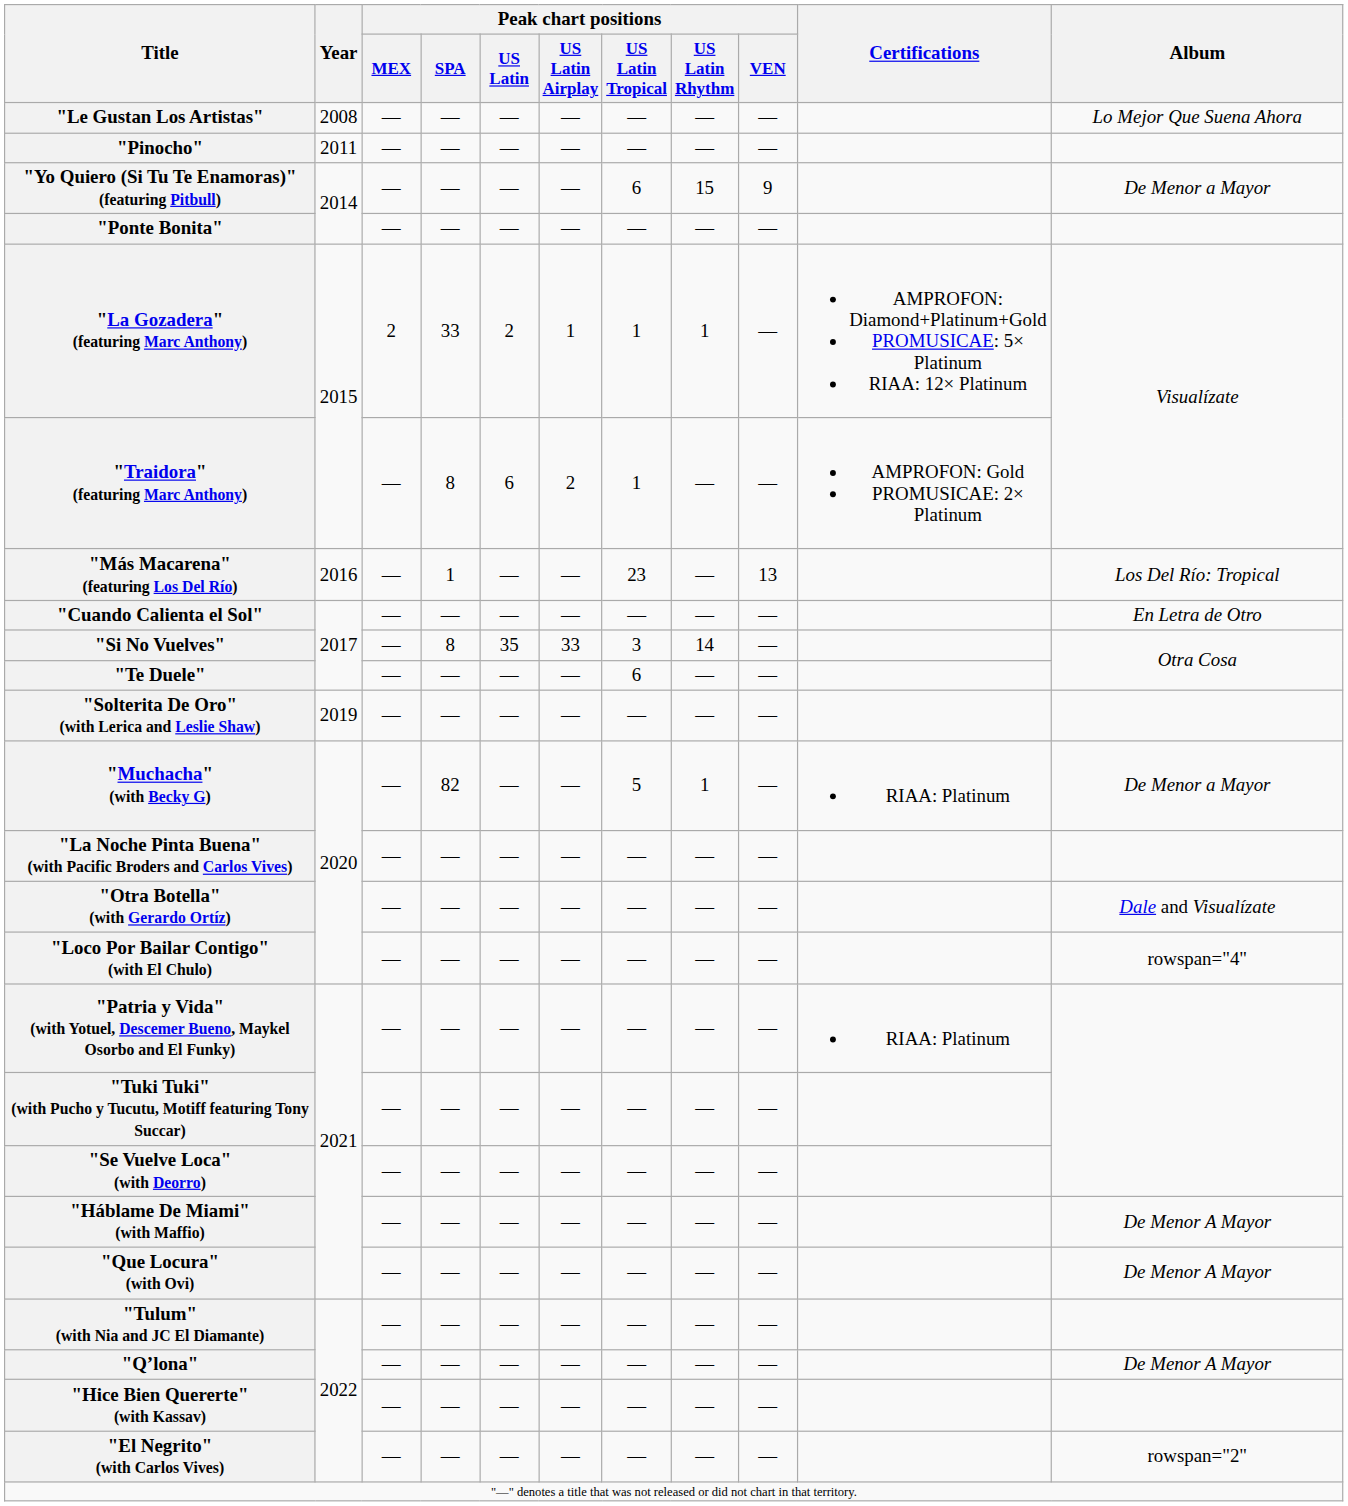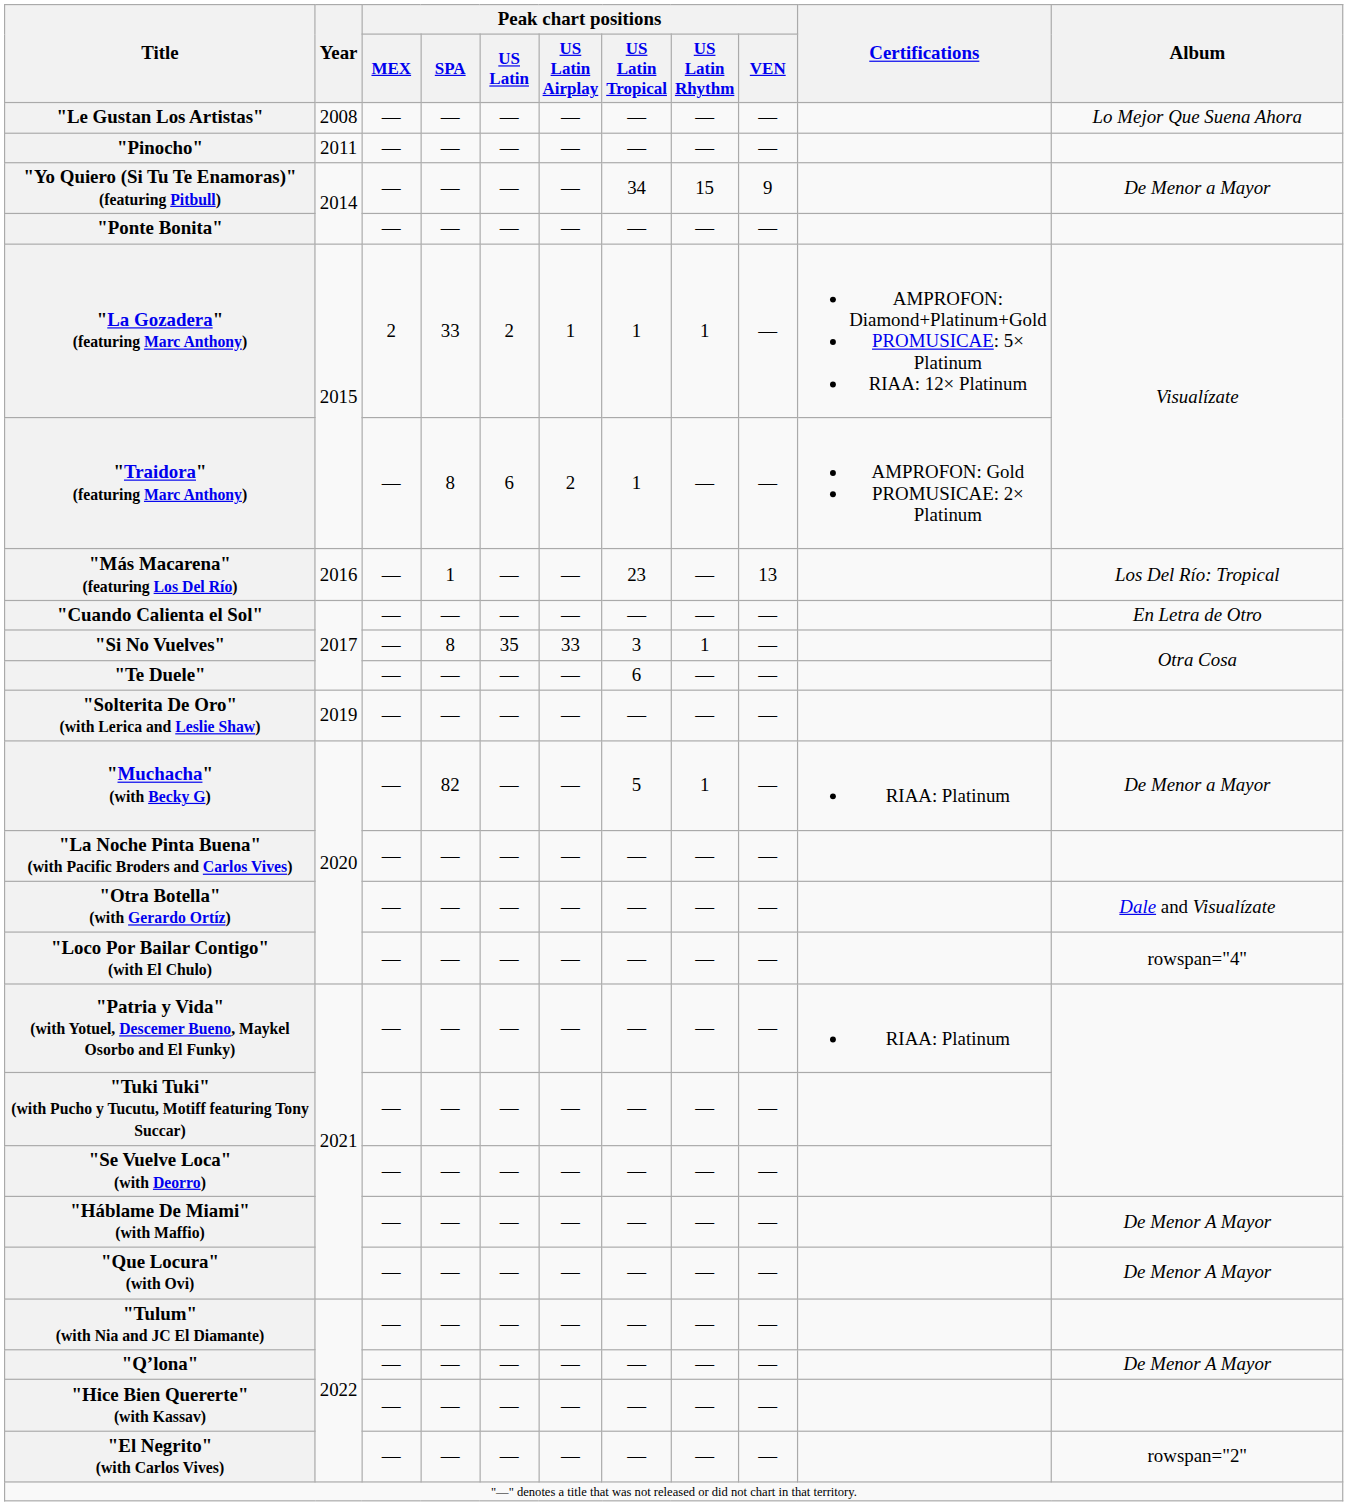(637, 188) 6 -> (637, 188) 34
(705, 645) 14 -> (705, 645) 1
